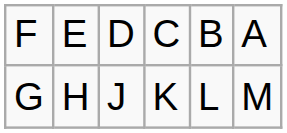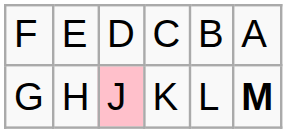(117, 95) no background -> (117, 95) pink background
(257, 95) normal -> (257, 95) bold
